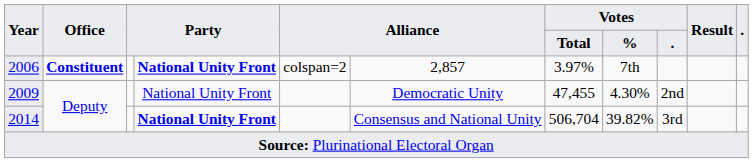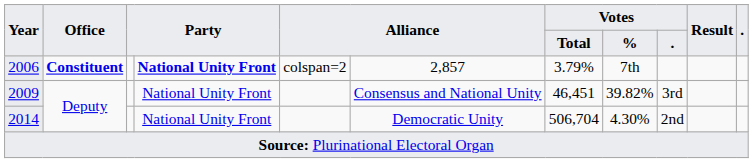(574, 68) 3.97% -> (574, 68) 3.79%
(448, 93) Democratic Unity -> (448, 93) Consensus and National Unity
(574, 93) 47,455 -> (574, 93) 46,451
(630, 93) 4.30% -> (630, 93) 39.82%
(672, 93) 2nd -> (672, 93) 3rd
(207, 119) bold -> (207, 119) normal
(448, 119) Consensus and National Unity -> (448, 119) Democratic Unity
(630, 119) 39.82% -> (630, 119) 4.30%
(672, 119) 3rd -> (672, 119) 2nd
